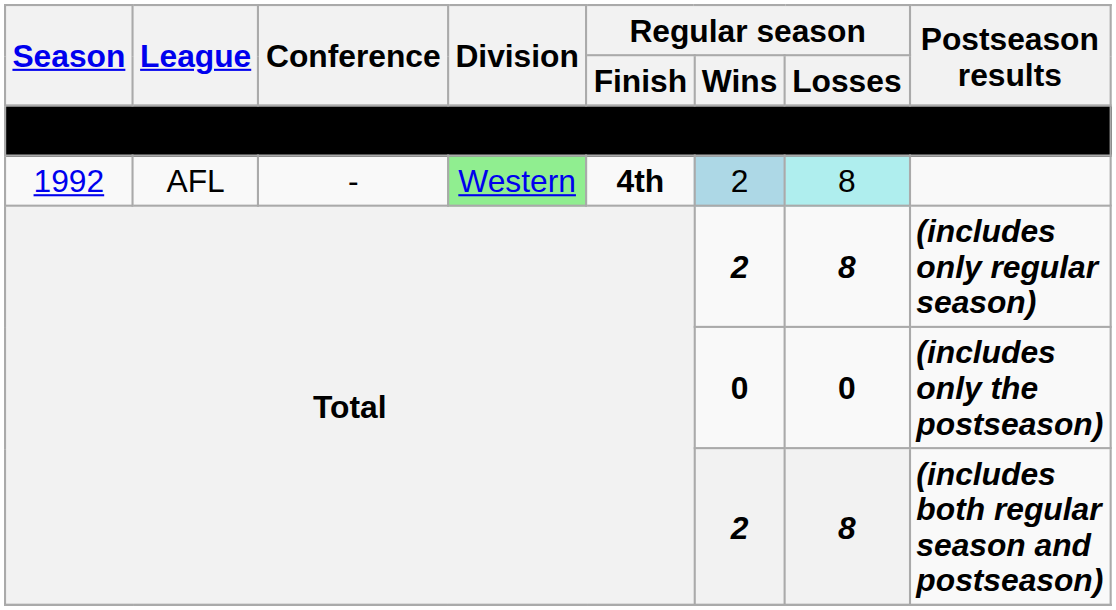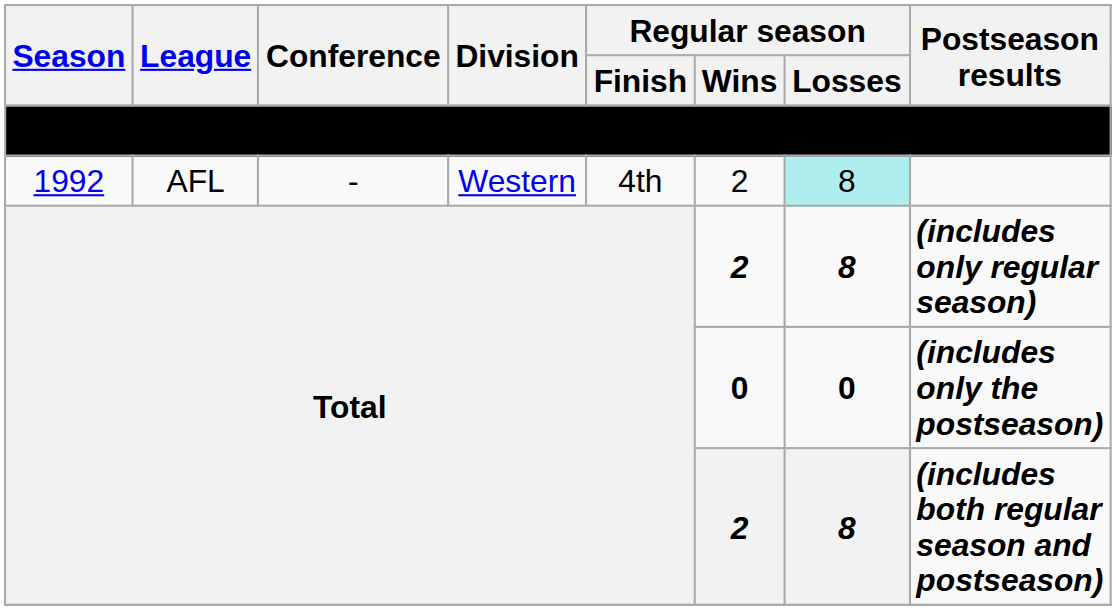(517, 181) lightgreen background -> (517, 181) no background
(640, 181) bold -> (640, 181) normal
(740, 181) lightblue background -> (740, 181) no background
